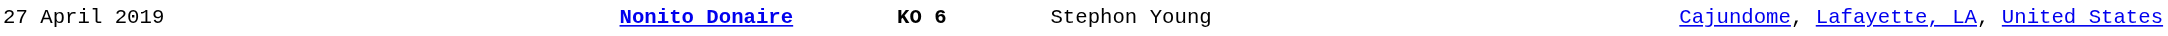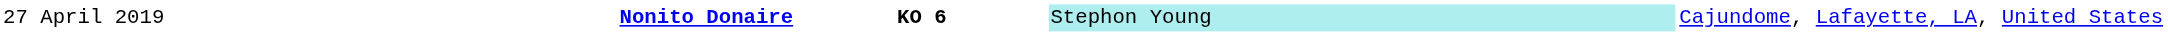(1131, 18) no background -> (1131, 18) paleturquoise background
